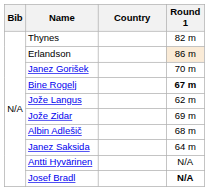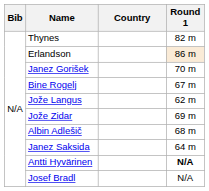(185, 85) bold -> (185, 85) normal
(185, 162) normal -> (185, 162) bold
(185, 178) bold -> (185, 178) normal
